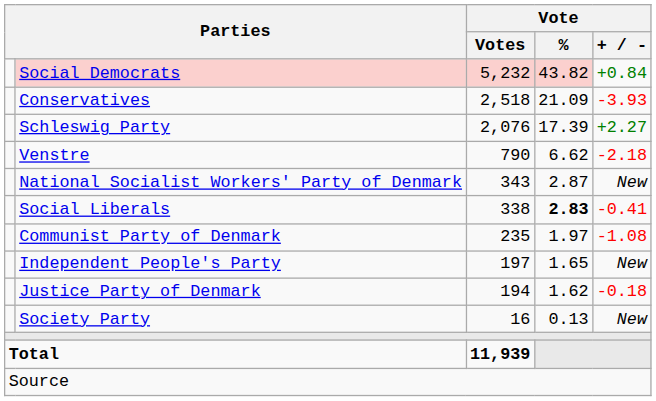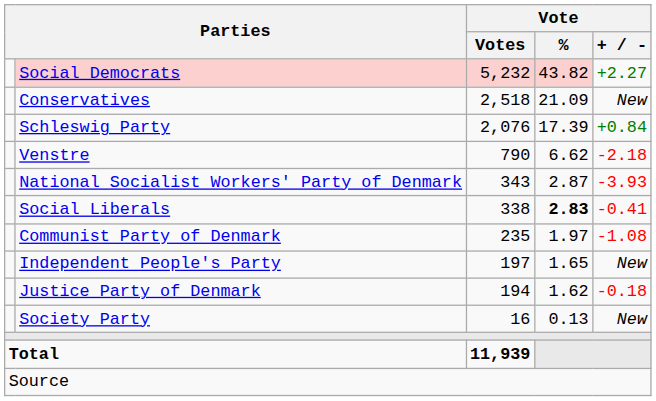(622, 73) +0.84 -> (622, 73) +2.27
(622, 100) -3.93 -> (632, 100) New
(622, 128) +2.27 -> (622, 128) +0.84
(632, 182) New -> (622, 182) -3.93
